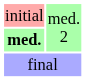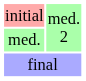(24, 40) bold -> (24, 40) normal
